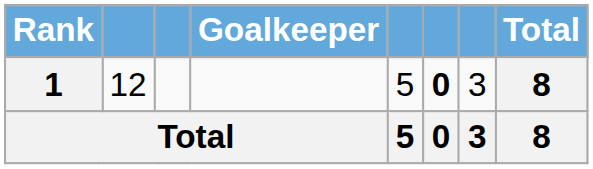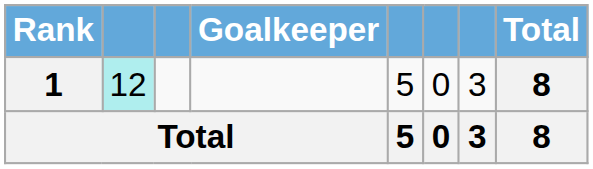(128, 83) no background -> (128, 83) paleturquoise background
(441, 83) bold -> (441, 83) normal
